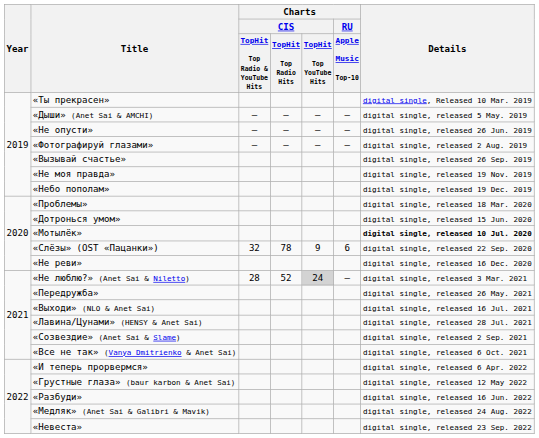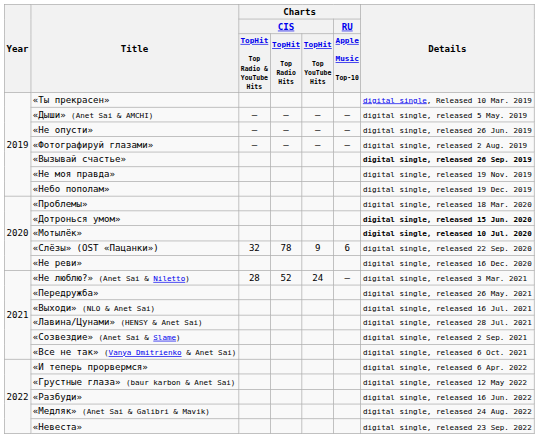(447, 160) normal -> (447, 159) bold
(447, 219) normal -> (447, 218) bold
(318, 278) lightgrey background -> (318, 278) no background
